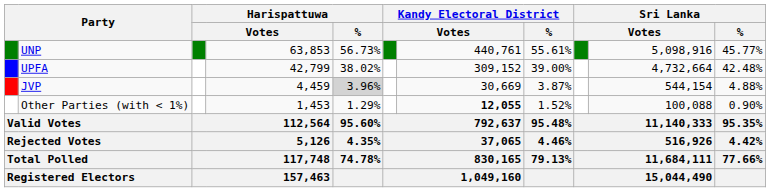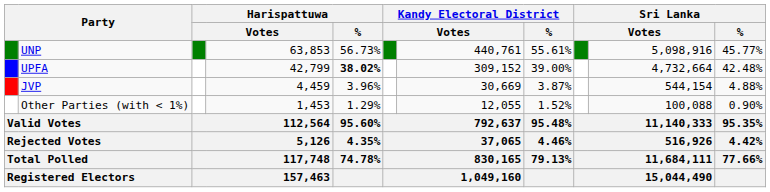(360, 68) normal -> (360, 68) bold
(364, 86) lightgrey background -> (364, 86) no background
(501, 105) bold -> (501, 105) normal
